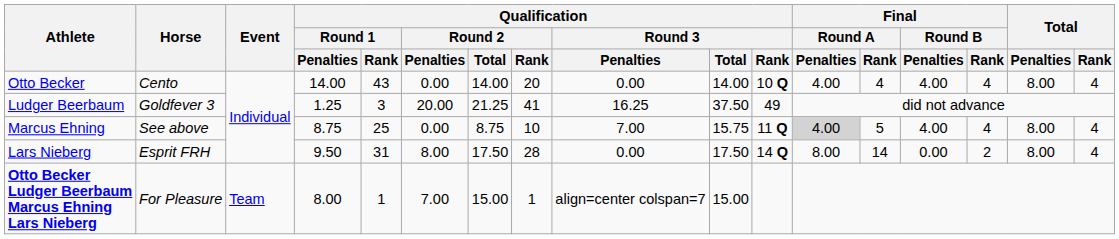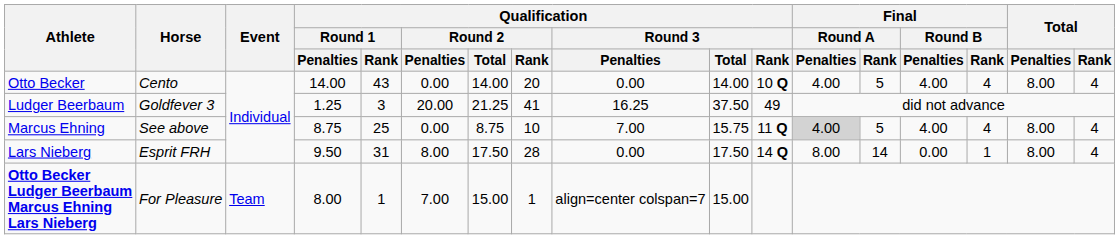(880, 83) 4 -> (880, 83) 5
(987, 152) 2 -> (987, 152) 1
